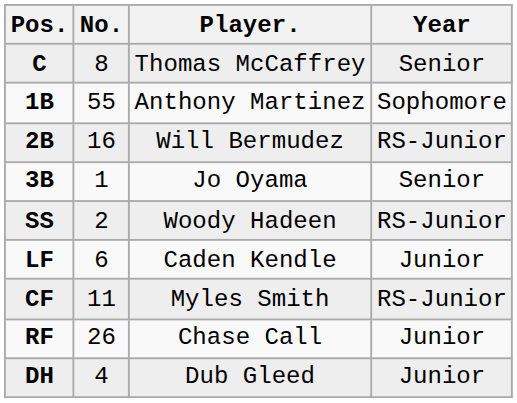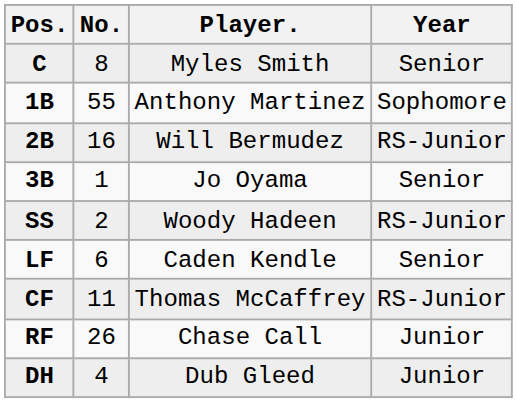(250, 64) Thomas McCaffrey -> (250, 64) Myles Smith
(442, 260) Junior -> (442, 260) Senior
(250, 299) Myles Smith -> (250, 299) Thomas McCaffrey
